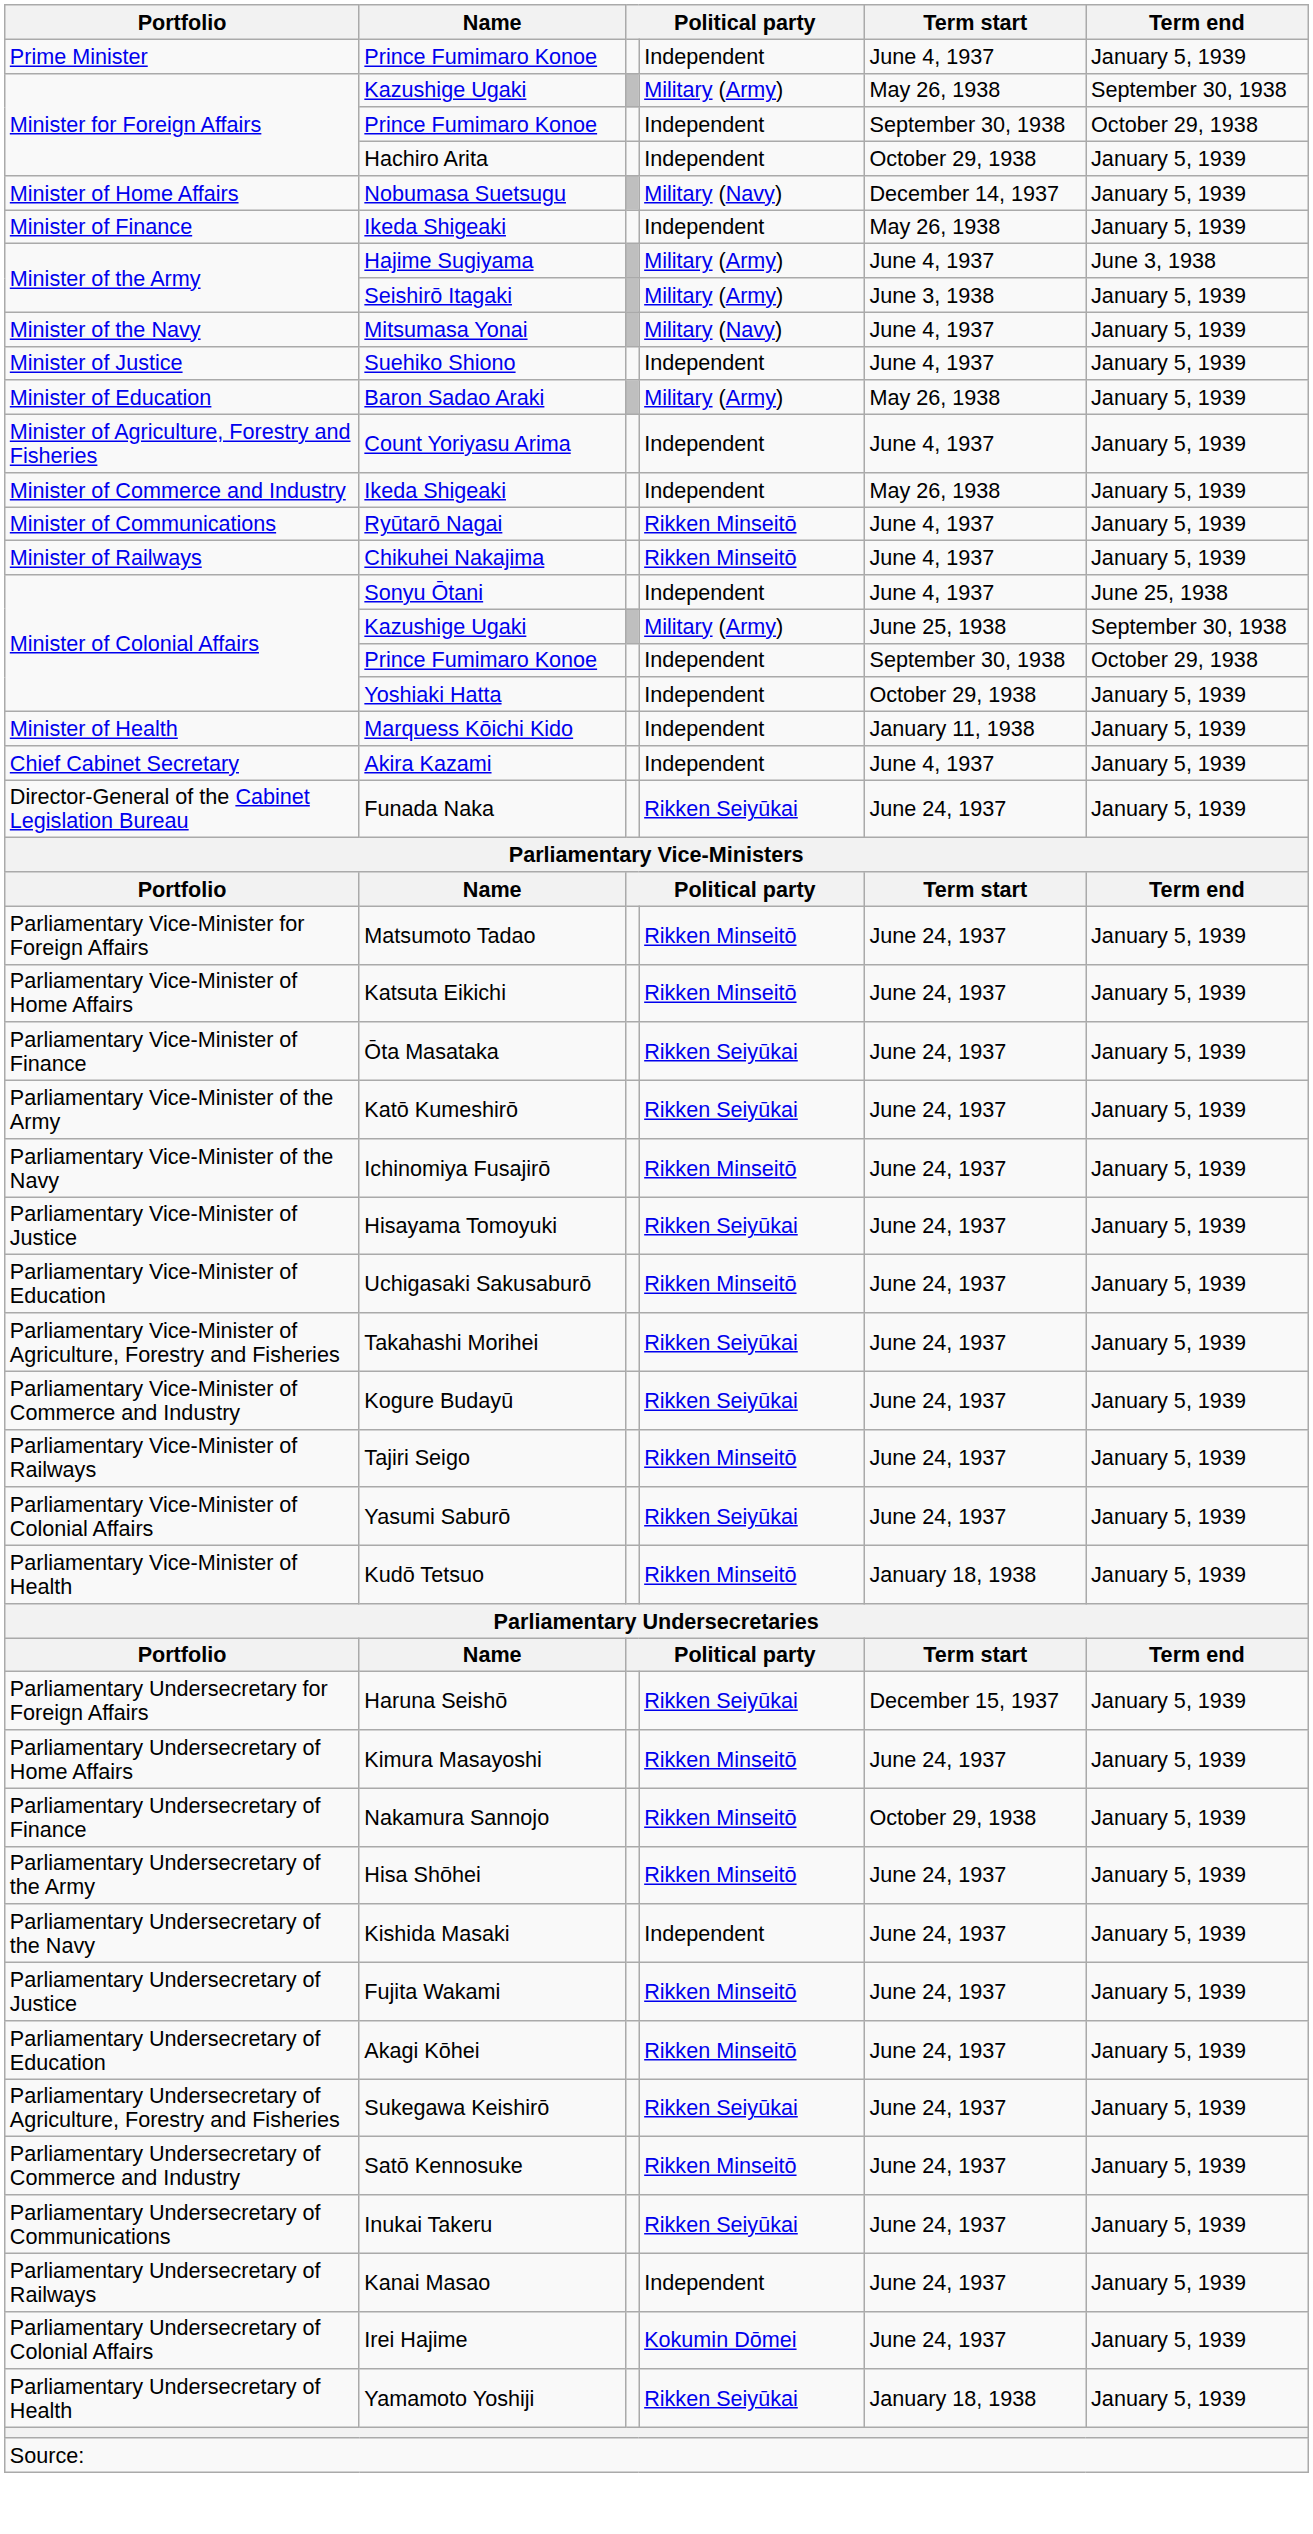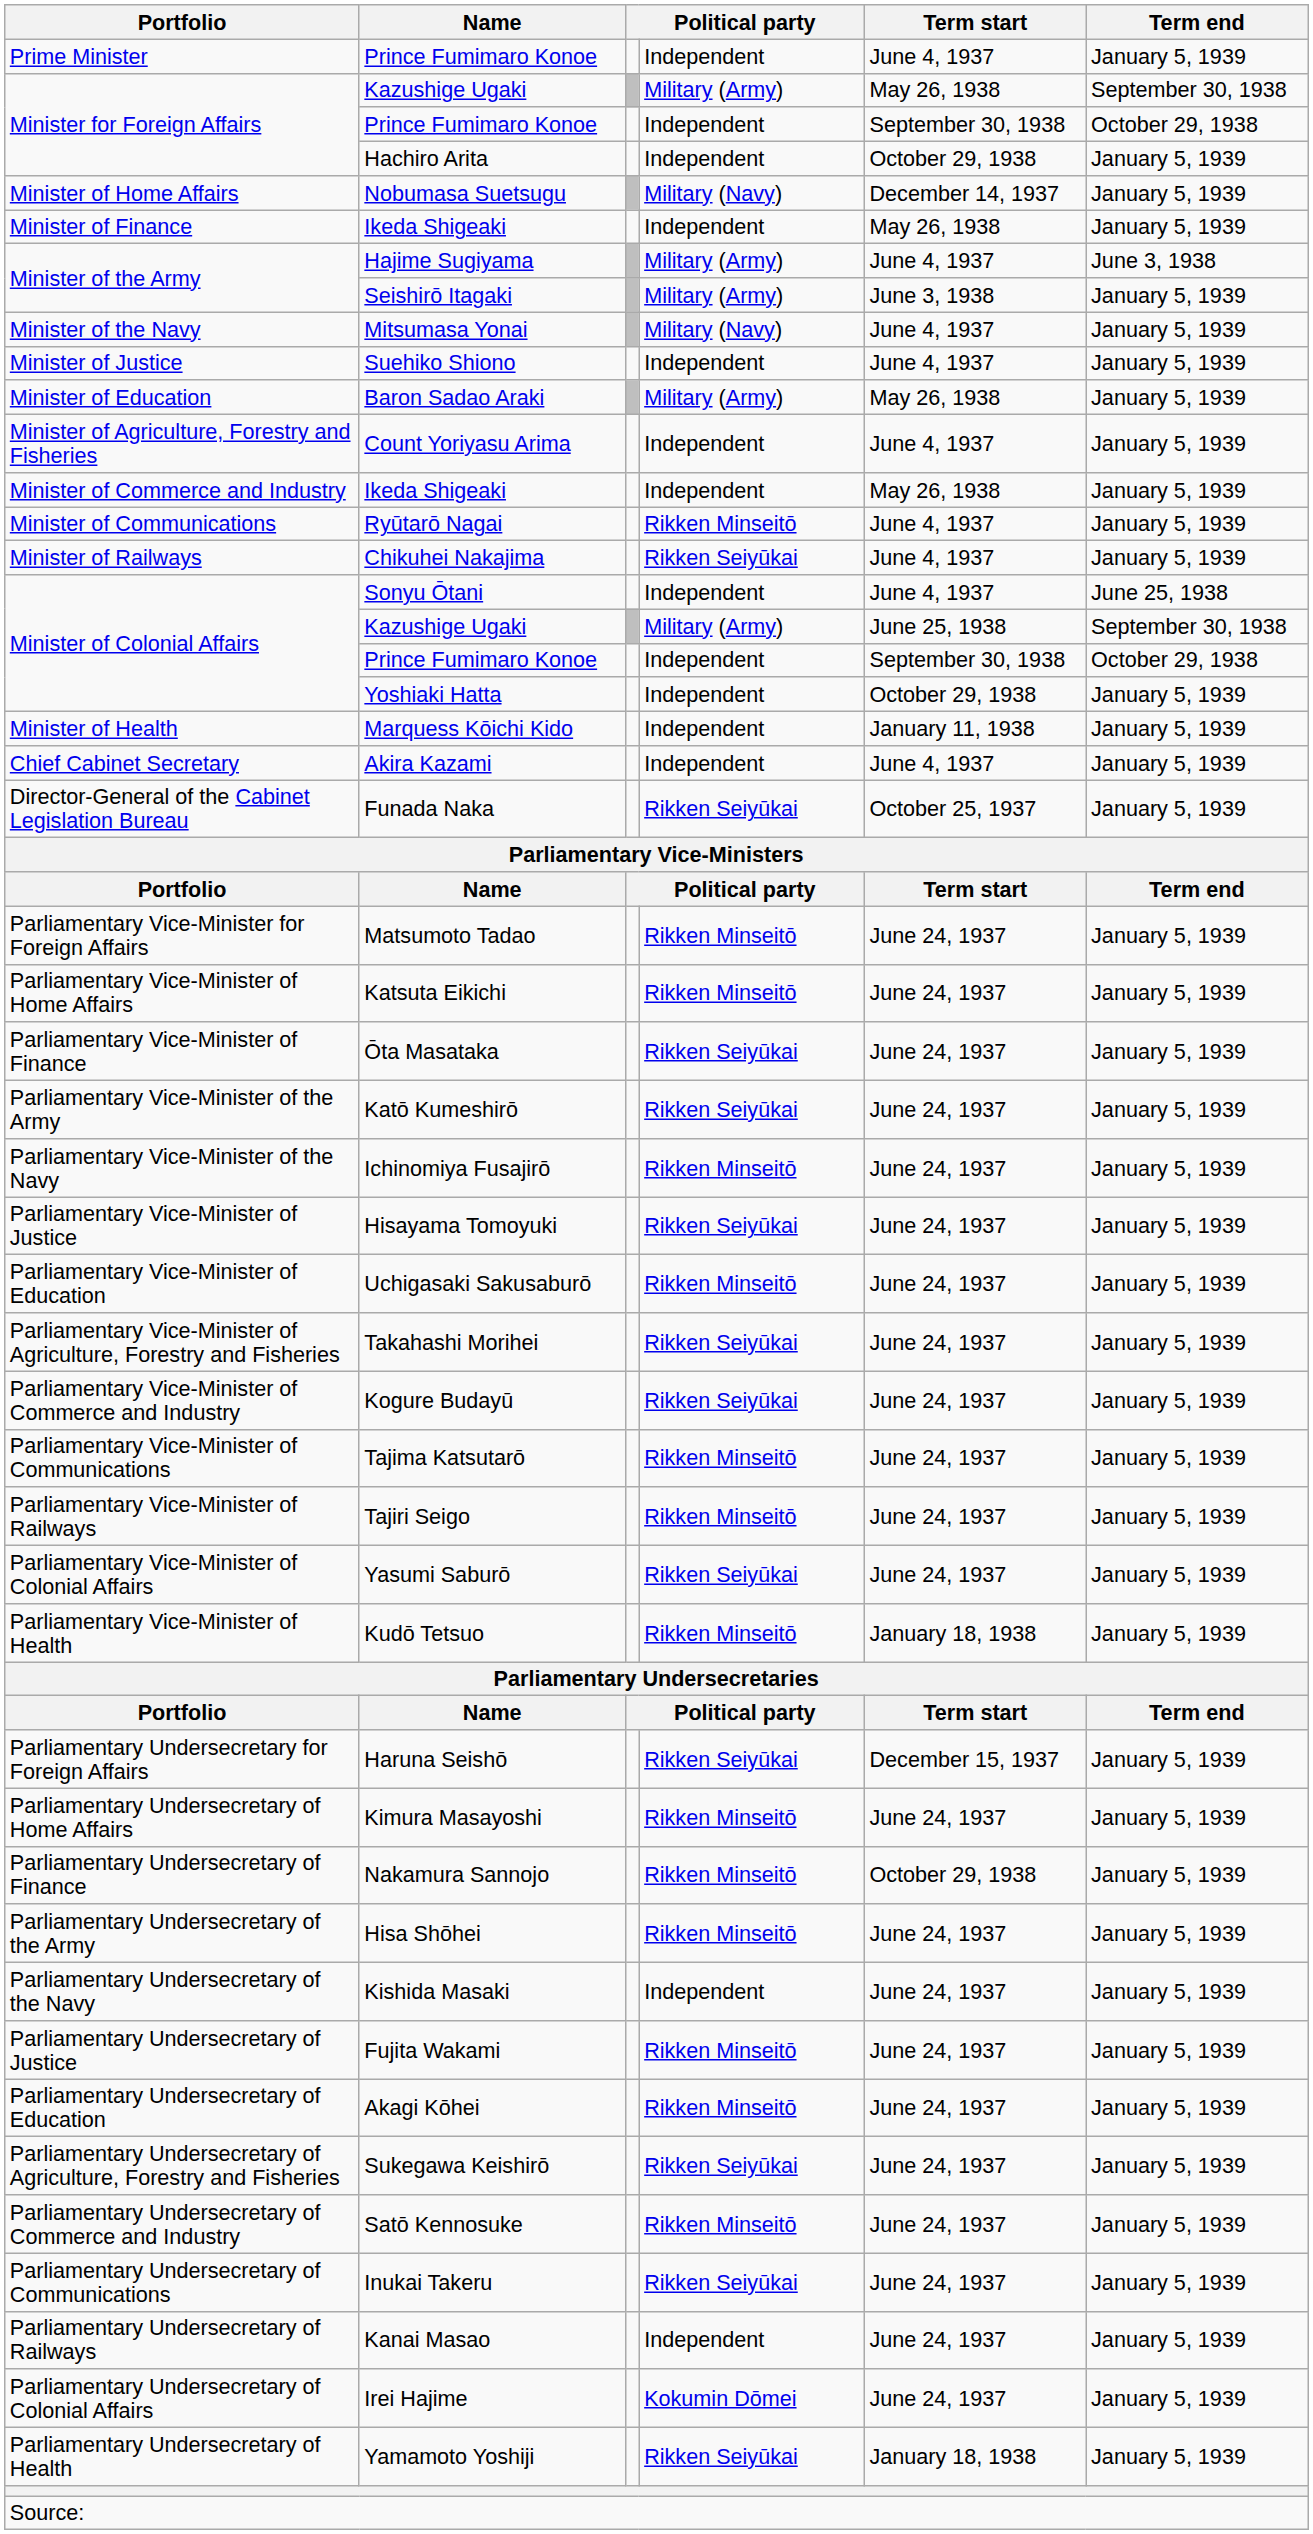(720, 558) Rikken Minseitō -> (721, 558) Rikken Seiyūkai
(938, 809) June 24, 1937 -> (953, 809) October 25, 1937
+ row: (154, 1458)
